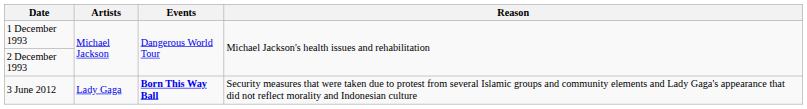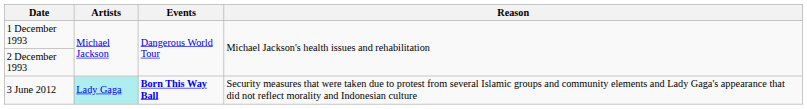(99, 90) no background -> (99, 90) paleturquoise background
